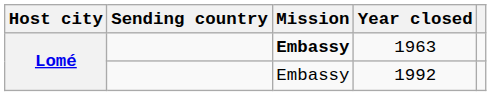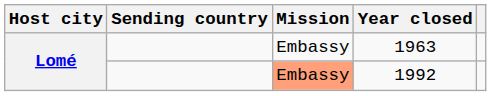(313, 47) bold -> (313, 47) normal
(313, 76) no background -> (313, 76) lightsalmon background
